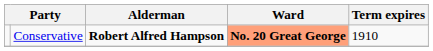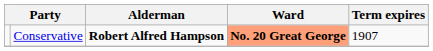(365, 35) 1910 -> (365, 35) 1907
